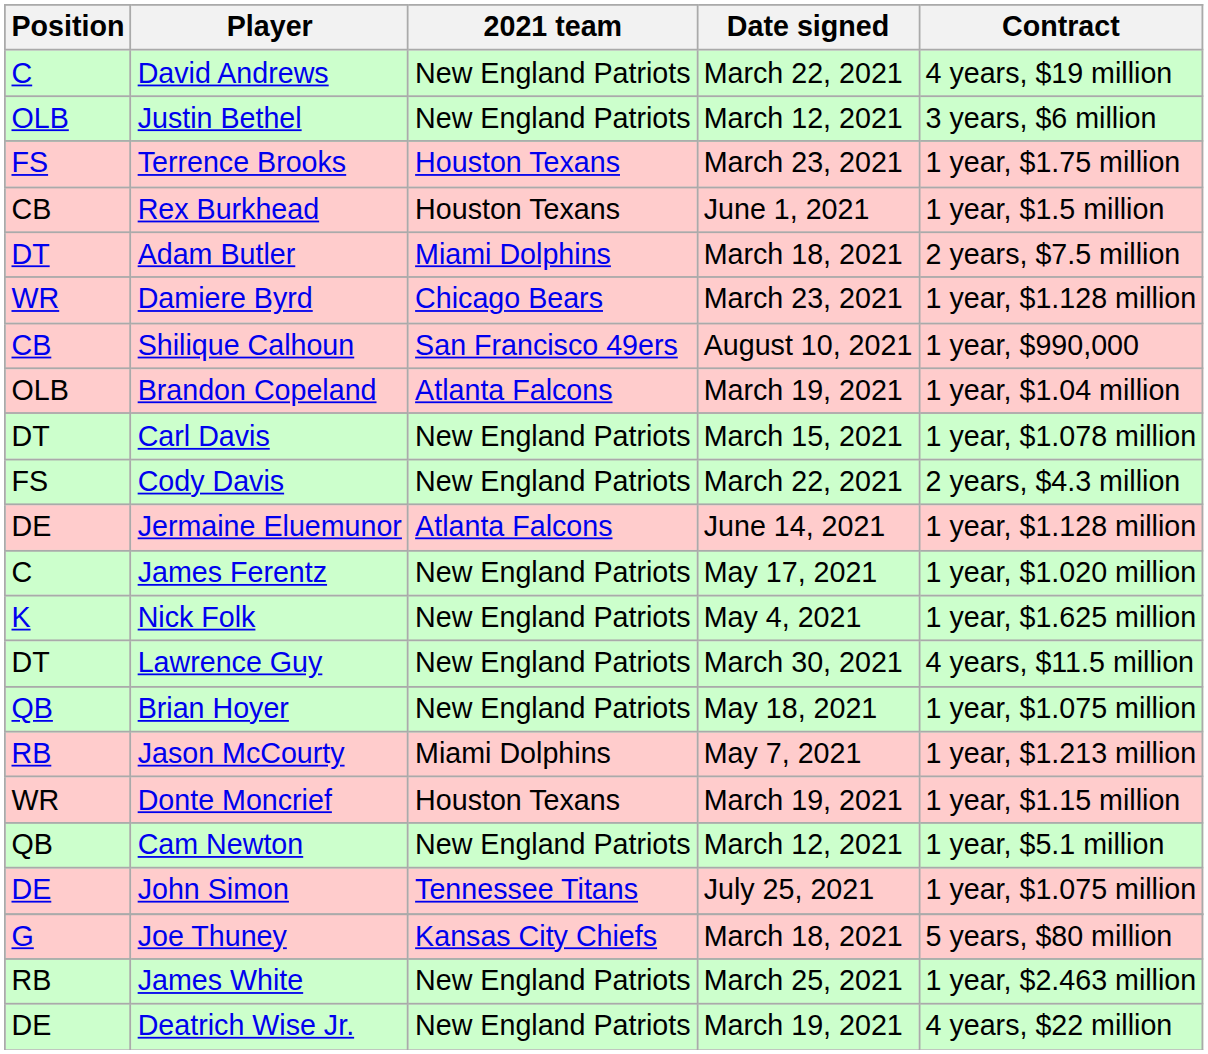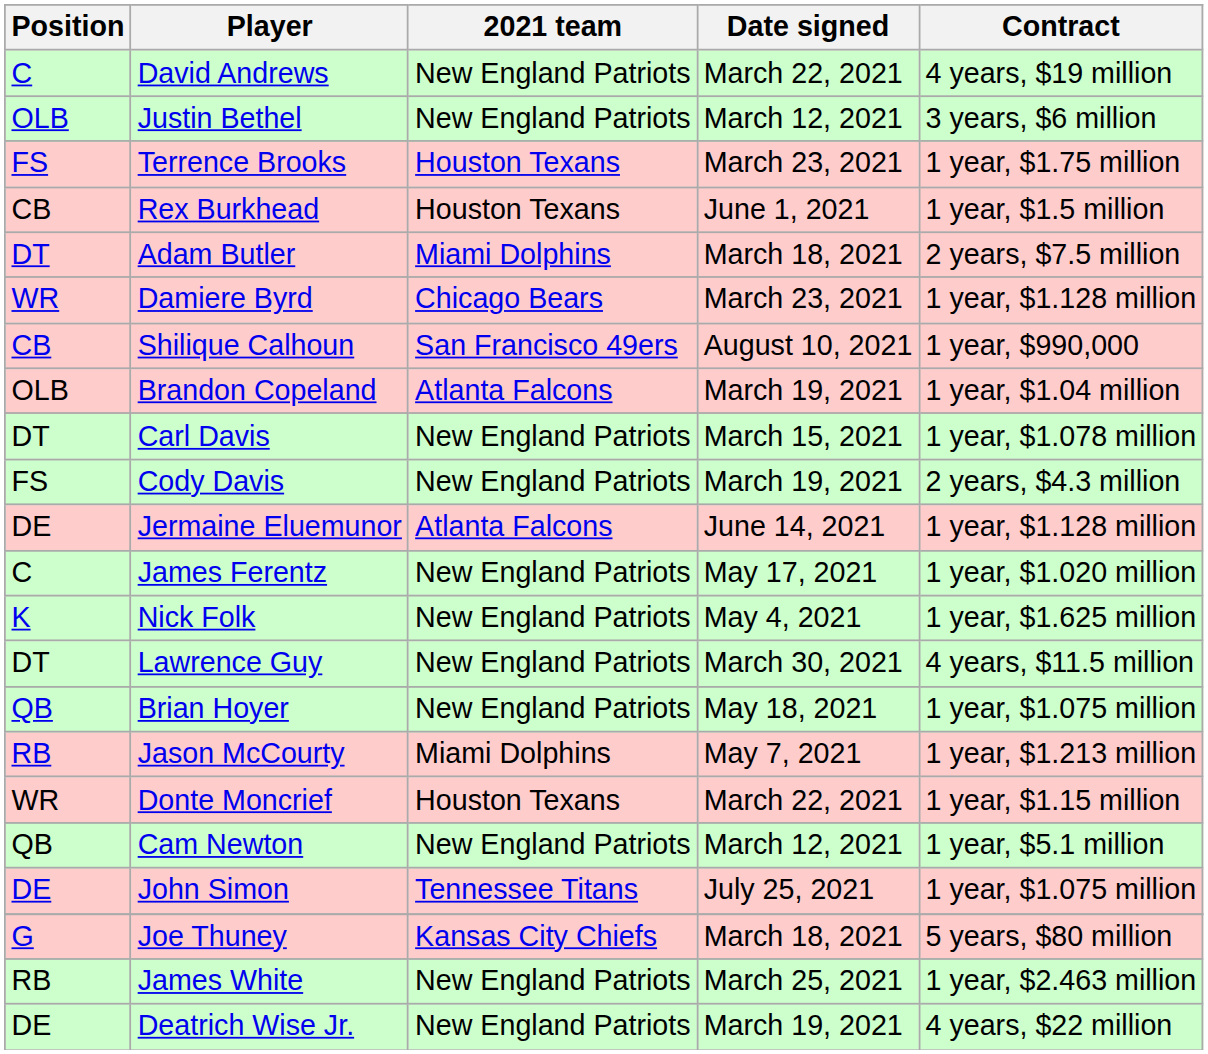(803, 481) March 22, 2021 -> (803, 481) March 19, 2021
(803, 799) March 19, 2021 -> (803, 799) March 22, 2021
